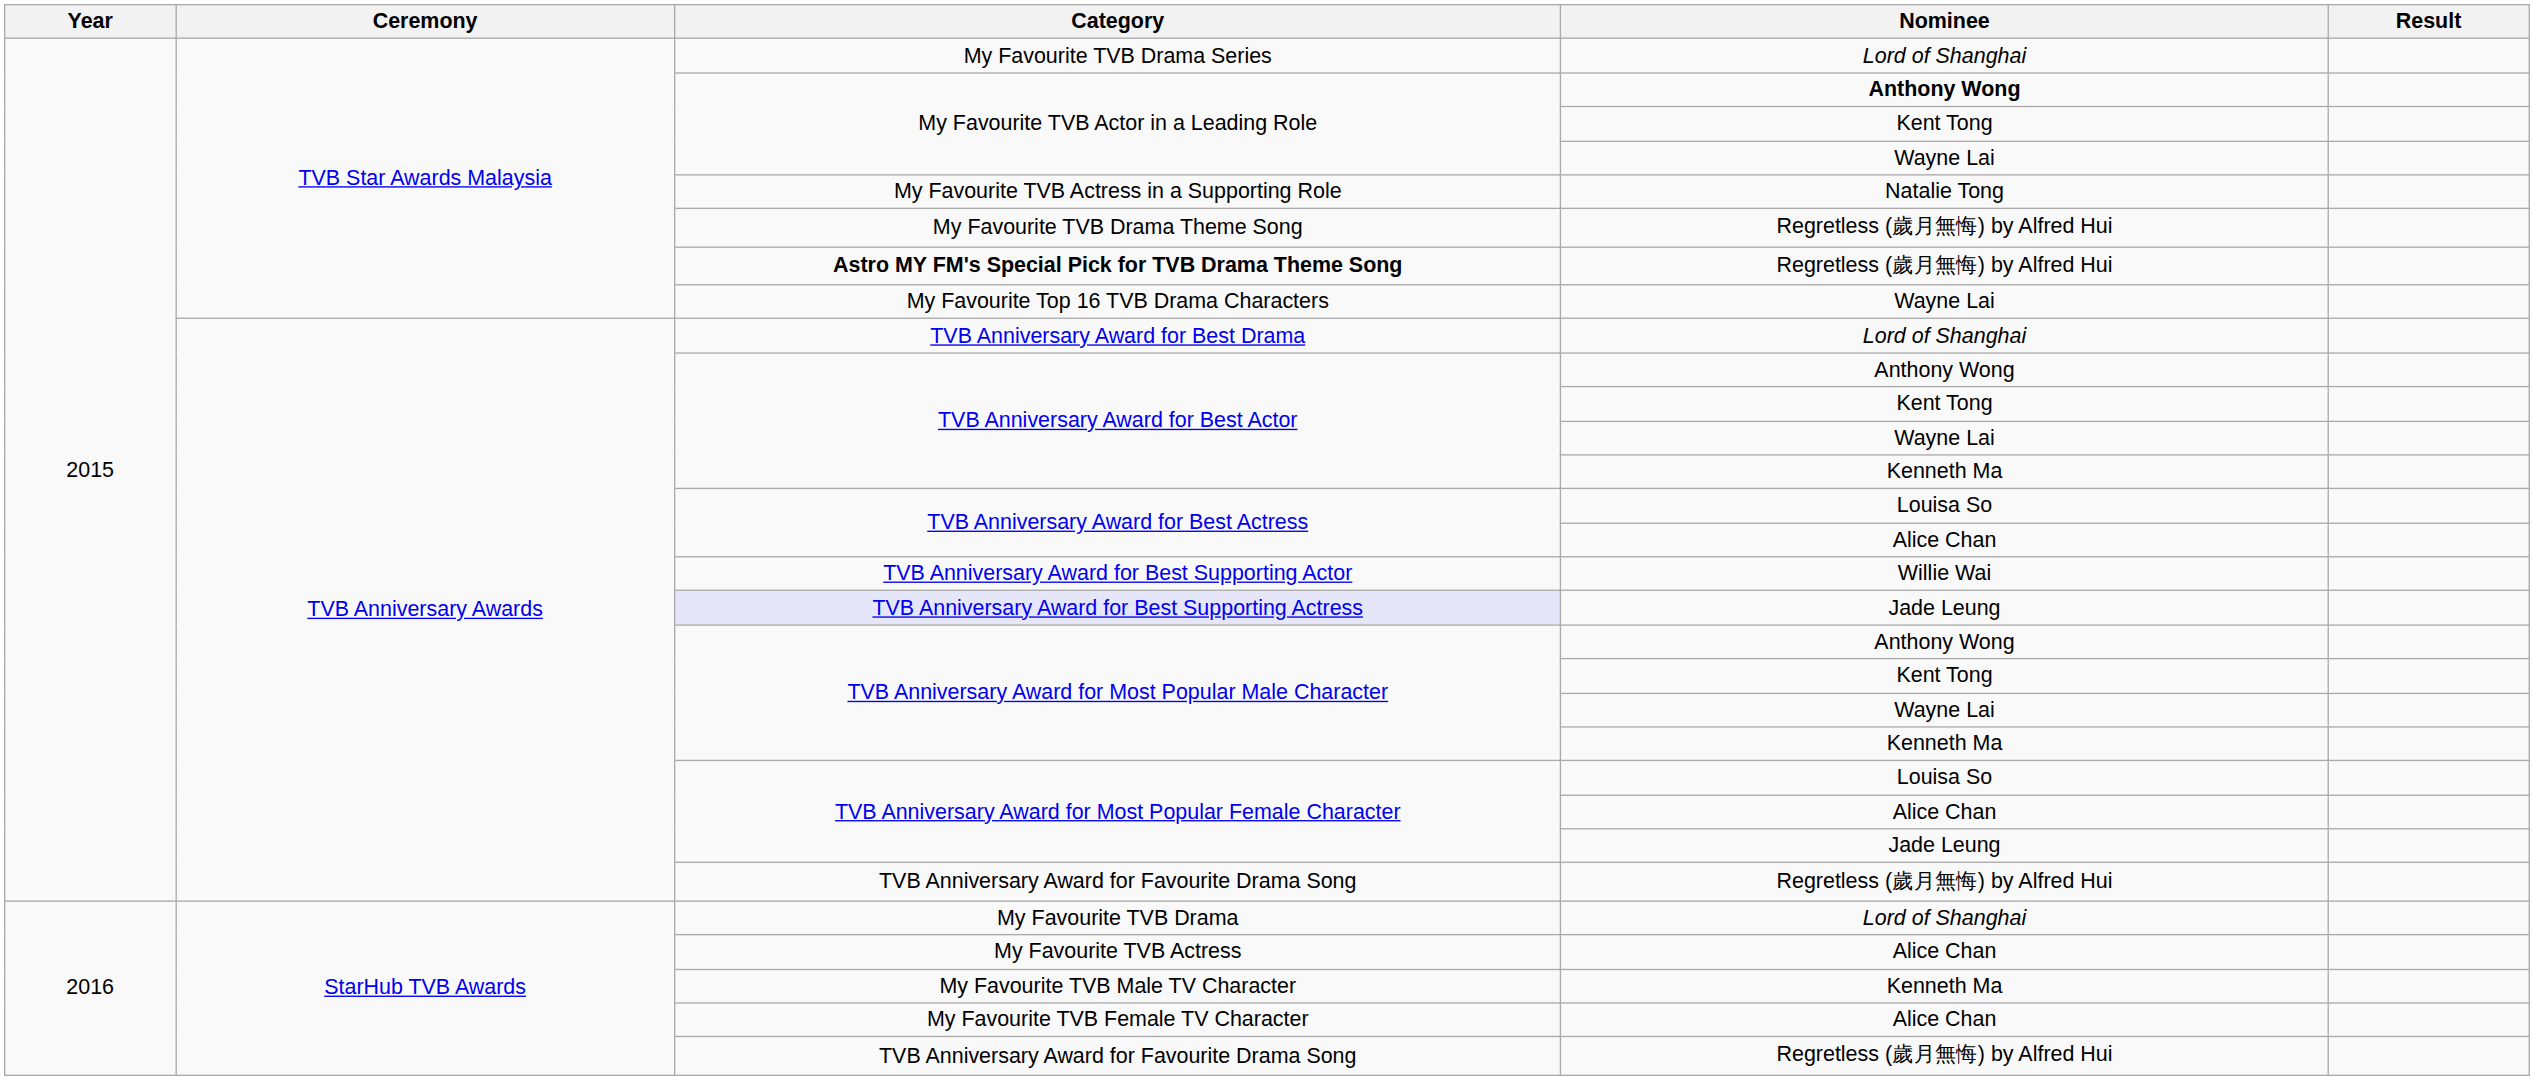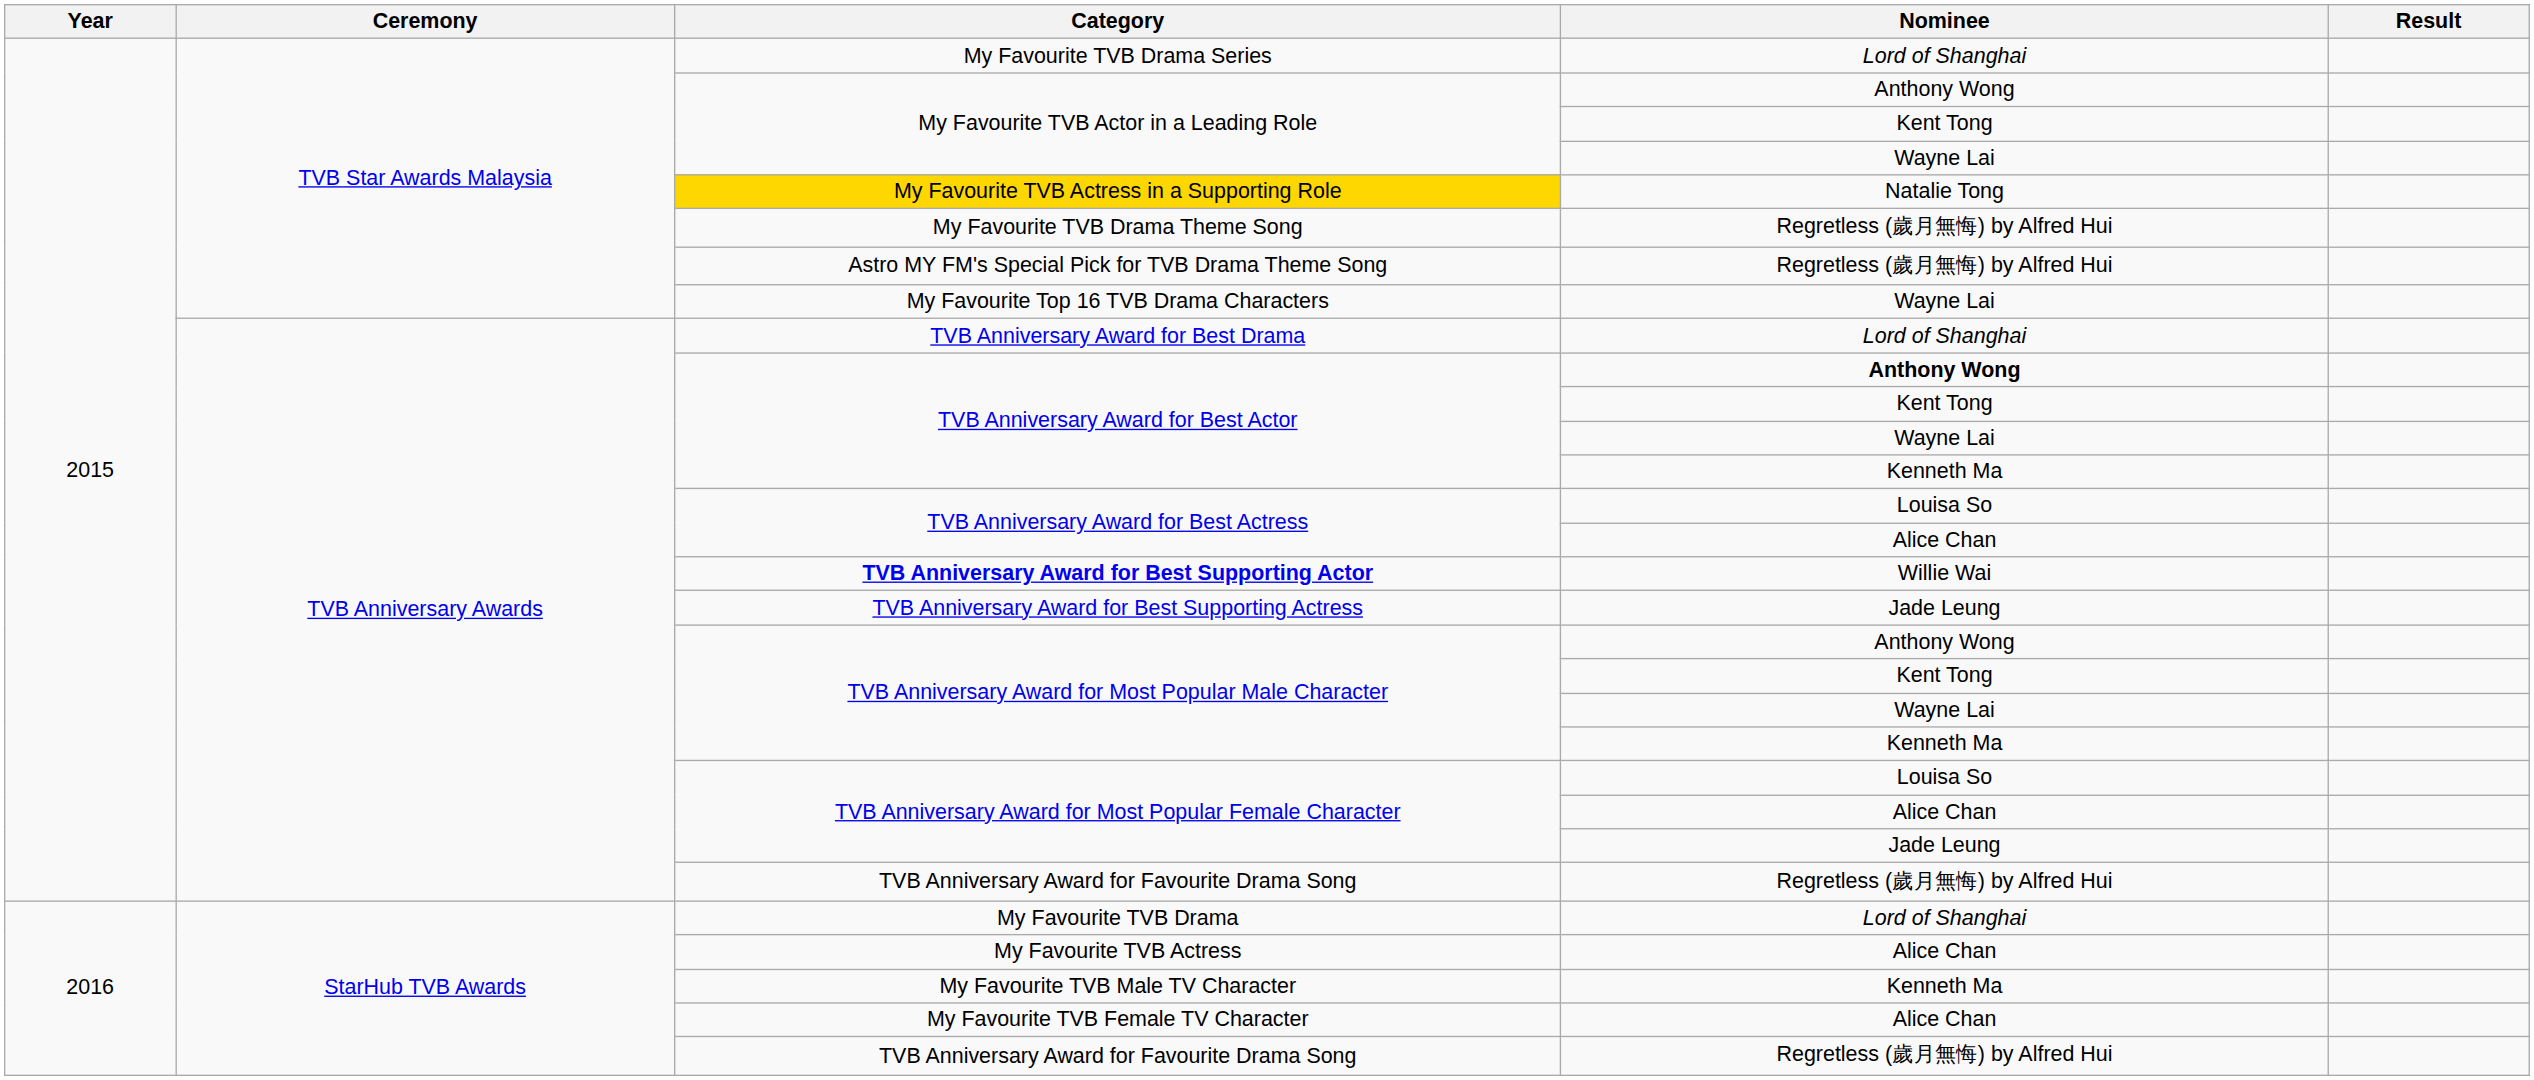(1944, 89) bold -> (1944, 89) normal
(1118, 191) no background -> (1118, 191) gold background
(1118, 265) bold -> (1118, 265) normal
(1944, 369) normal -> (1944, 369) bold
(1118, 573) normal -> (1118, 573) bold
(1118, 607) lavender background -> (1118, 607) no background
